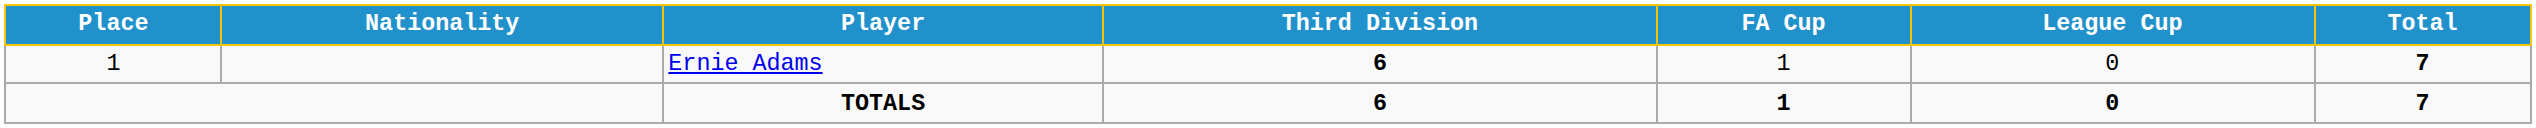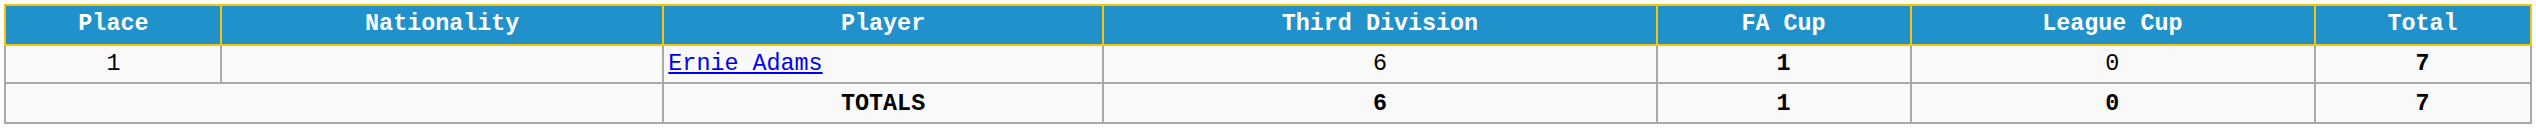(1380, 64) bold -> (1380, 64) normal
(1783, 64) normal -> (1783, 64) bold
